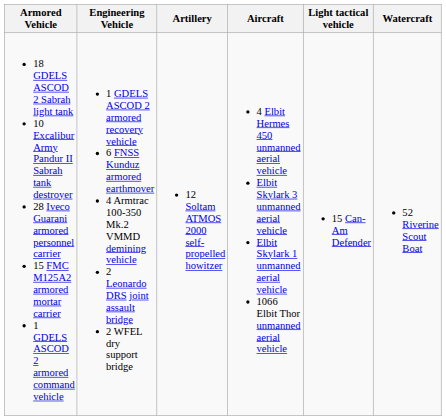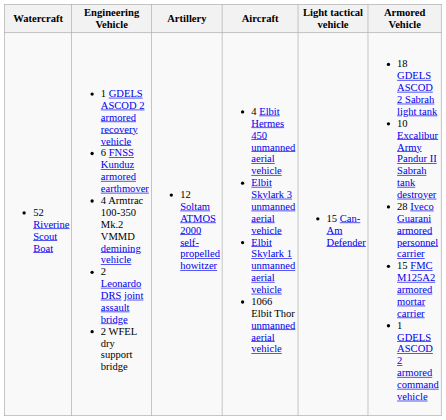columns swapped: (41, 18) <-> (407, 18)
